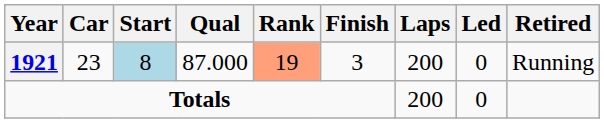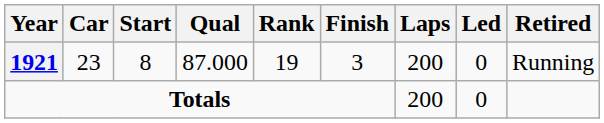(145, 61) lightblue background -> (145, 61) no background
(287, 61) lightsalmon background -> (287, 61) no background
